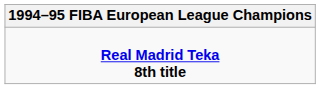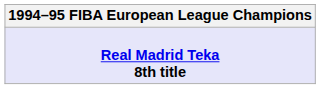(160, 63) no background -> (160, 63) lavender background
